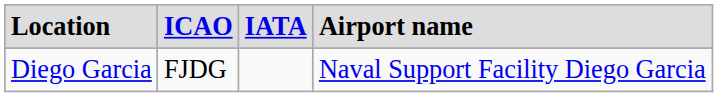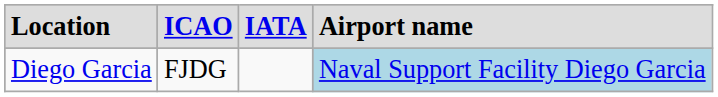(512, 69) no background -> (512, 69) lightblue background
